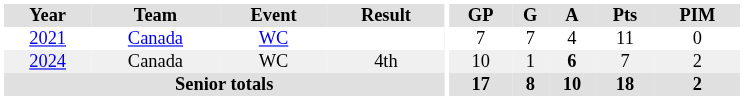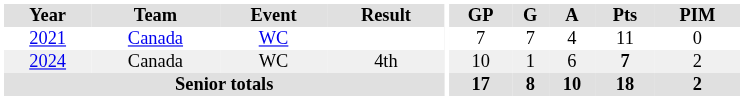(572, 61) bold -> (572, 61) normal
(625, 61) normal -> (625, 61) bold
